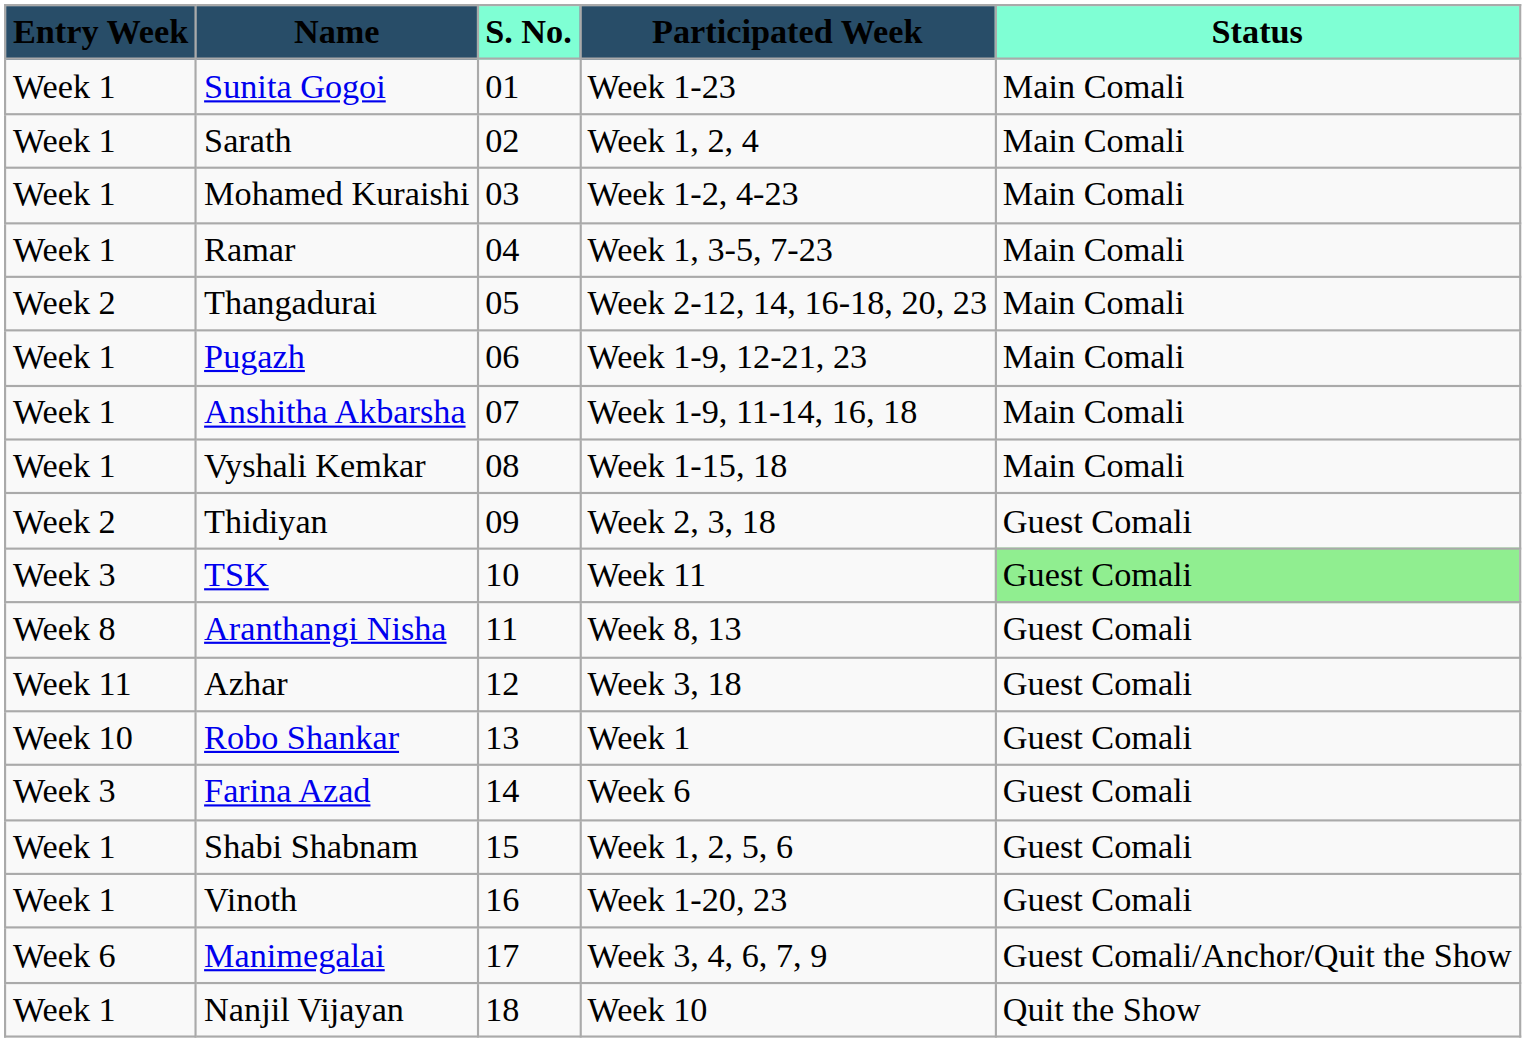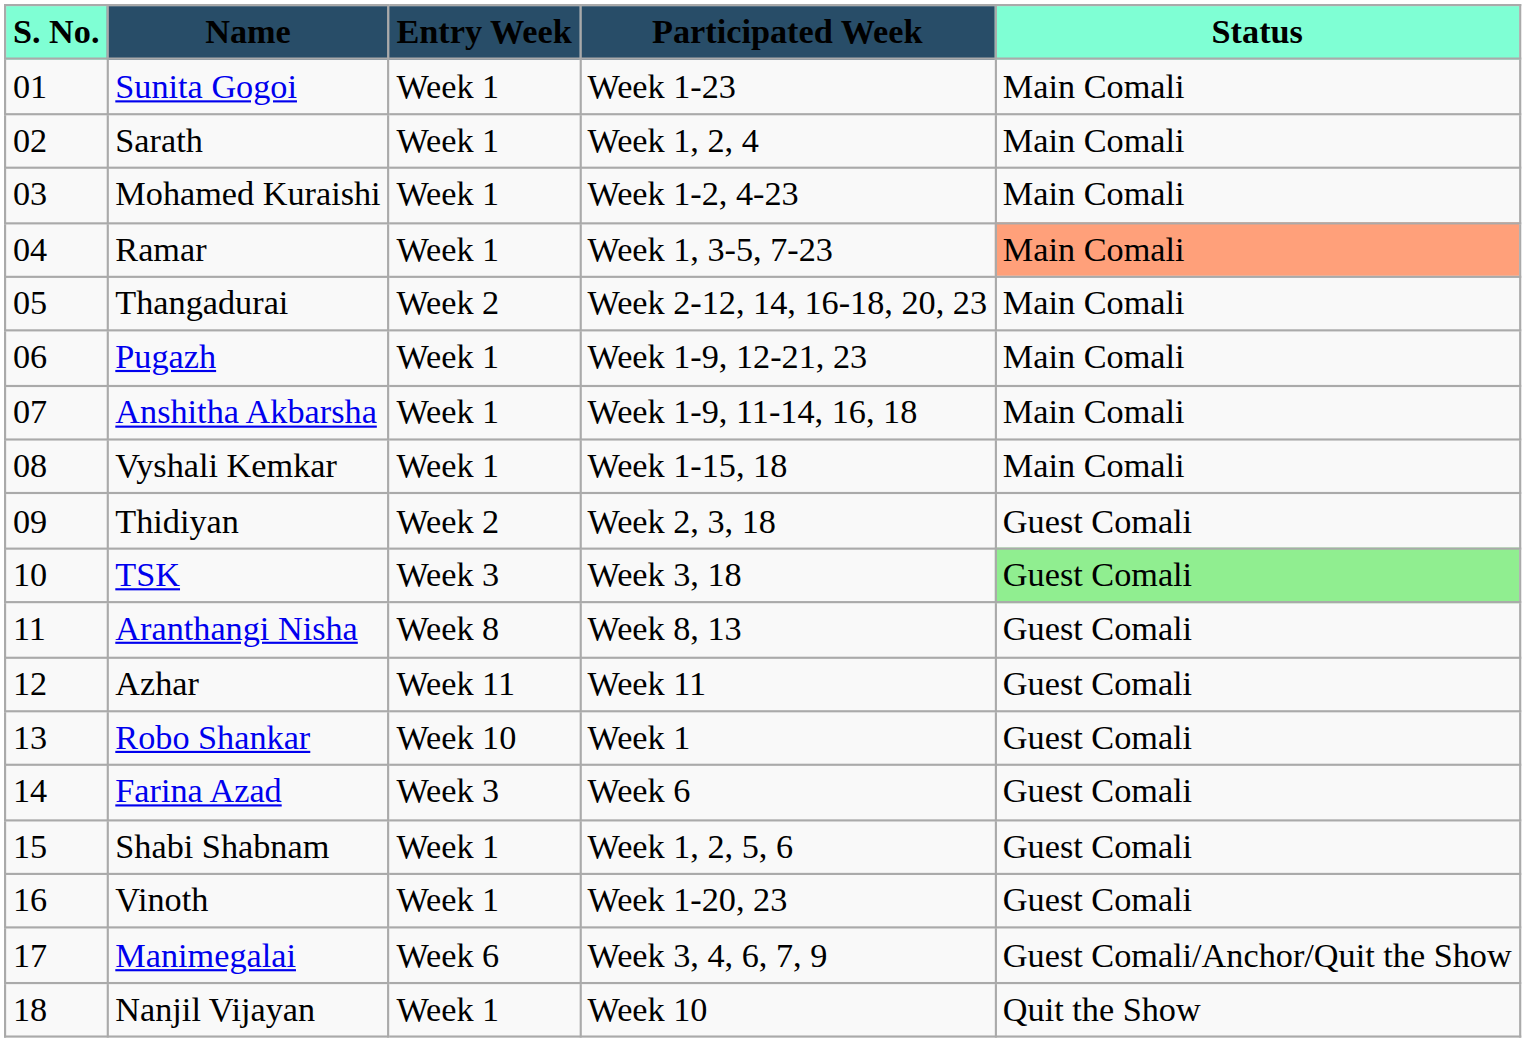columns swapped: (528, 31) <-> (101, 31)
(1094, 248) no background -> (1094, 248) lightsalmon background
(647, 574) Week 11 -> (665, 574) Week 3, 18
(665, 683) Week 3, 18 -> (647, 683) Week 11
